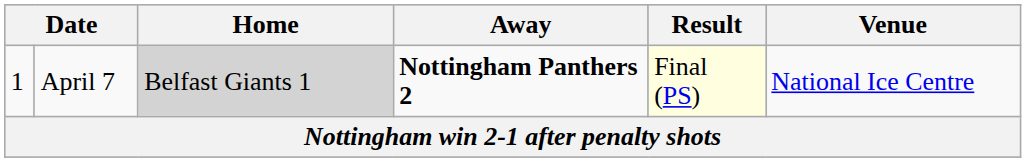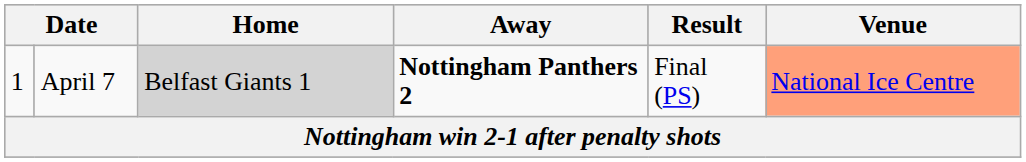(681, 80) lightyellow background -> (681, 80) no background
(873, 80) no background -> (873, 80) lightsalmon background
